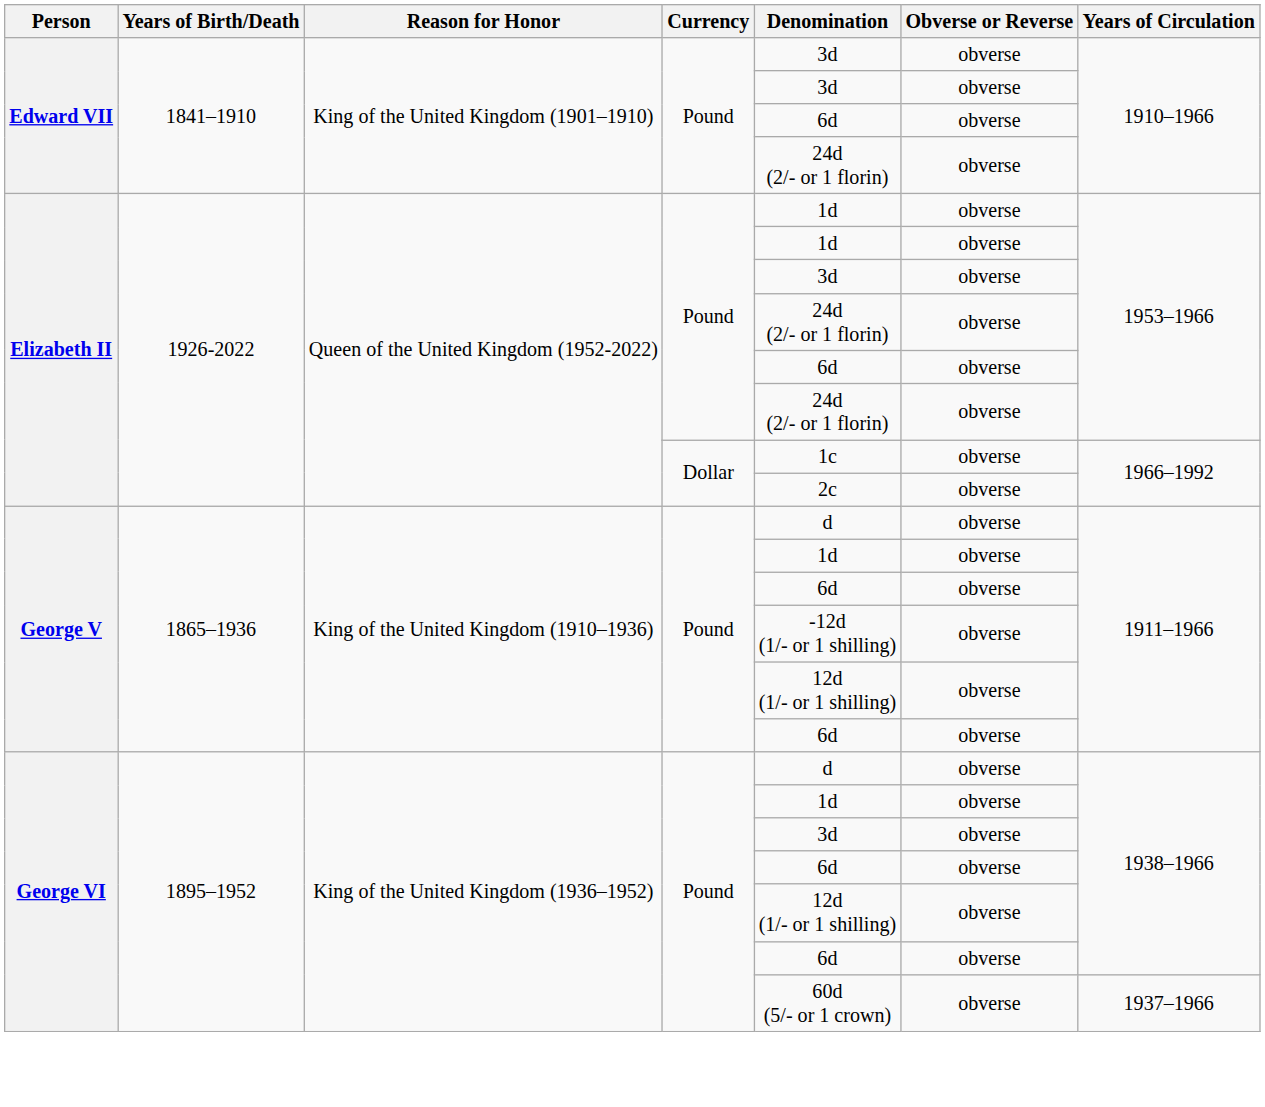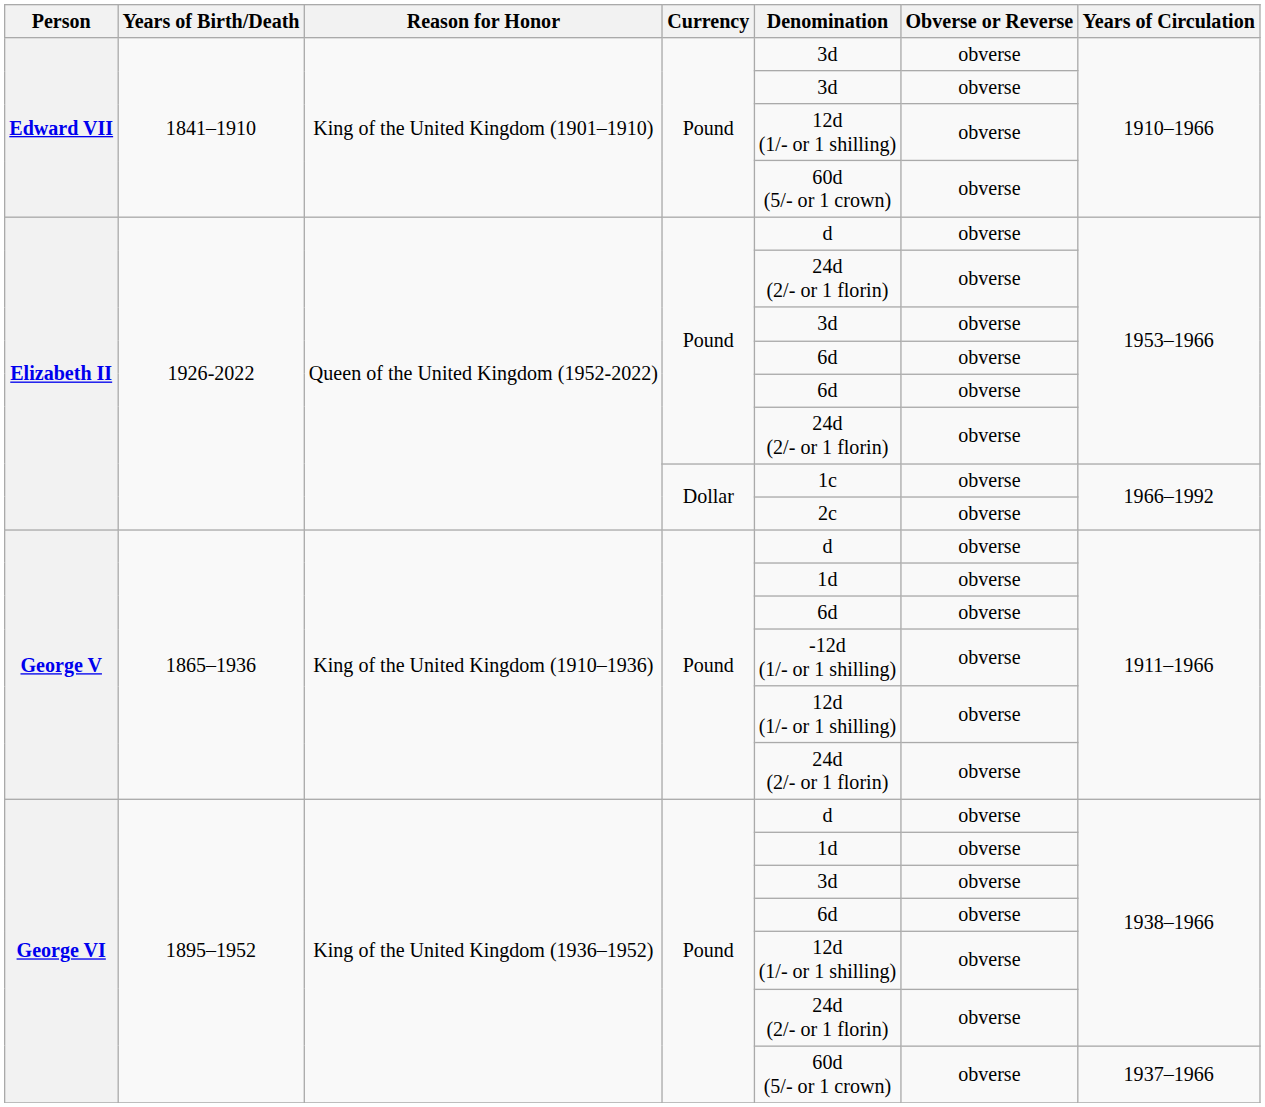(827, 120) 6d -> (827, 132) 12d (1/- or 1 shilling)
(827, 165) 24d (2/- or 1 florin) -> (827, 189) 60d (5/- or 1 crown)
(827, 210) 1d -> (827, 234) d
(827, 243) 1d -> (827, 279) 24d (2/- or 1 florin)
(827, 321) 24d (2/- or 1 florin) -> (827, 357) 6d
(827, 735) 6d -> (827, 771) 24d (2/- or 1 florin)
(827, 957) 6d -> (827, 1017) 24d (2/- or 1 florin)
